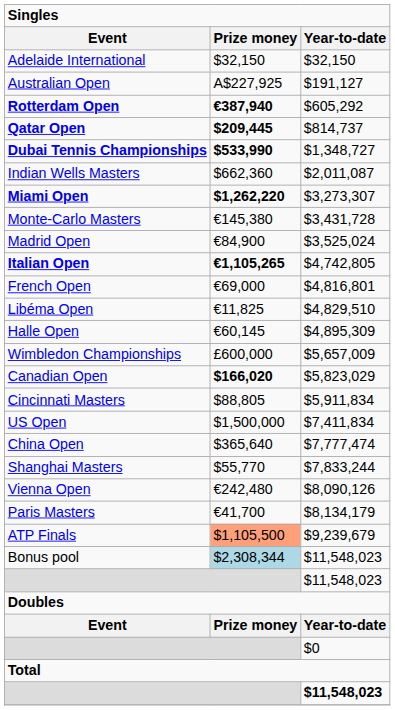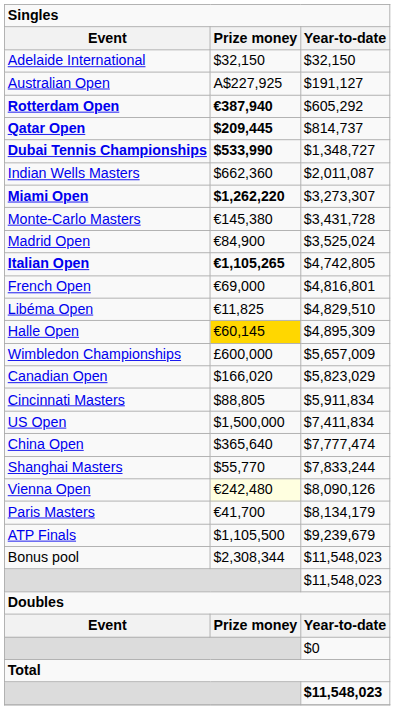(239, 331) no background -> (239, 331) gold background
(243, 377) bold -> (243, 377) normal
(243, 490) no background -> (243, 490) lightyellow background
(249, 535) lightsalmon background -> (249, 535) no background
(249, 557) lightblue background -> (249, 557) no background
